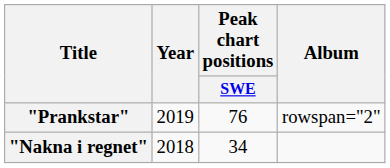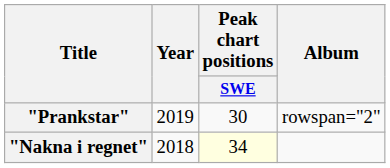(238, 117) 76 -> (238, 117) 30
(238, 147) no background -> (238, 147) lightyellow background
